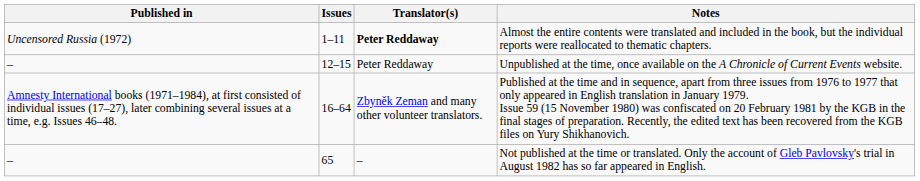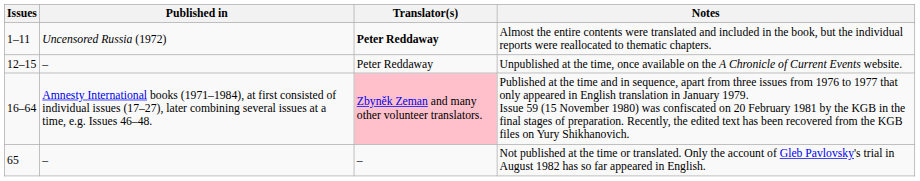columns swapped: (337, 13) <-> (162, 13)
(420, 108) no background -> (420, 108) pink background
